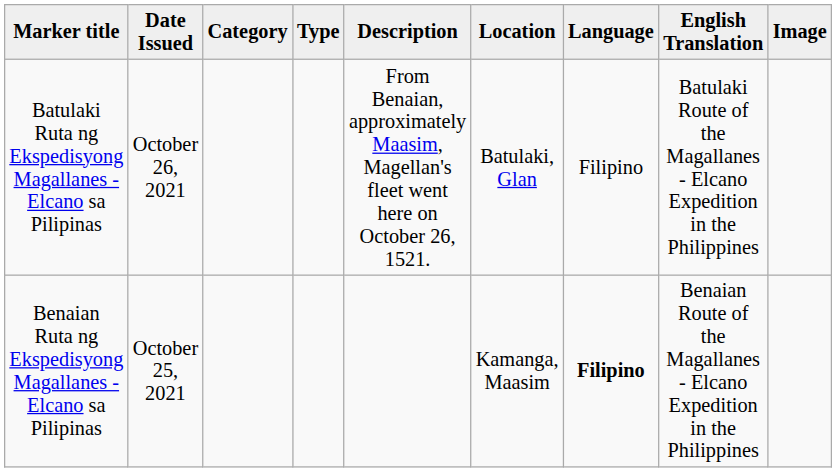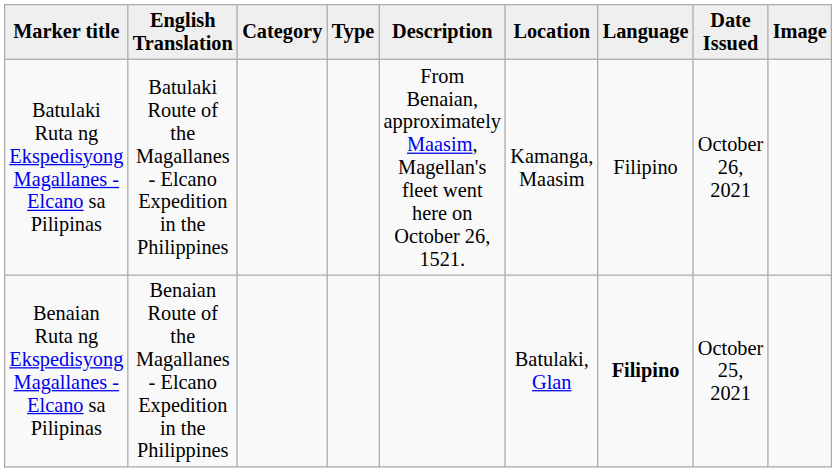columns swapped: (713, 32) <-> (165, 32)
(517, 167) Batulaki, Glan -> (552, 167) Kamanga, Maasim
(517, 370) Kamanga, Maasim -> (552, 370) Batulaki, Glan
